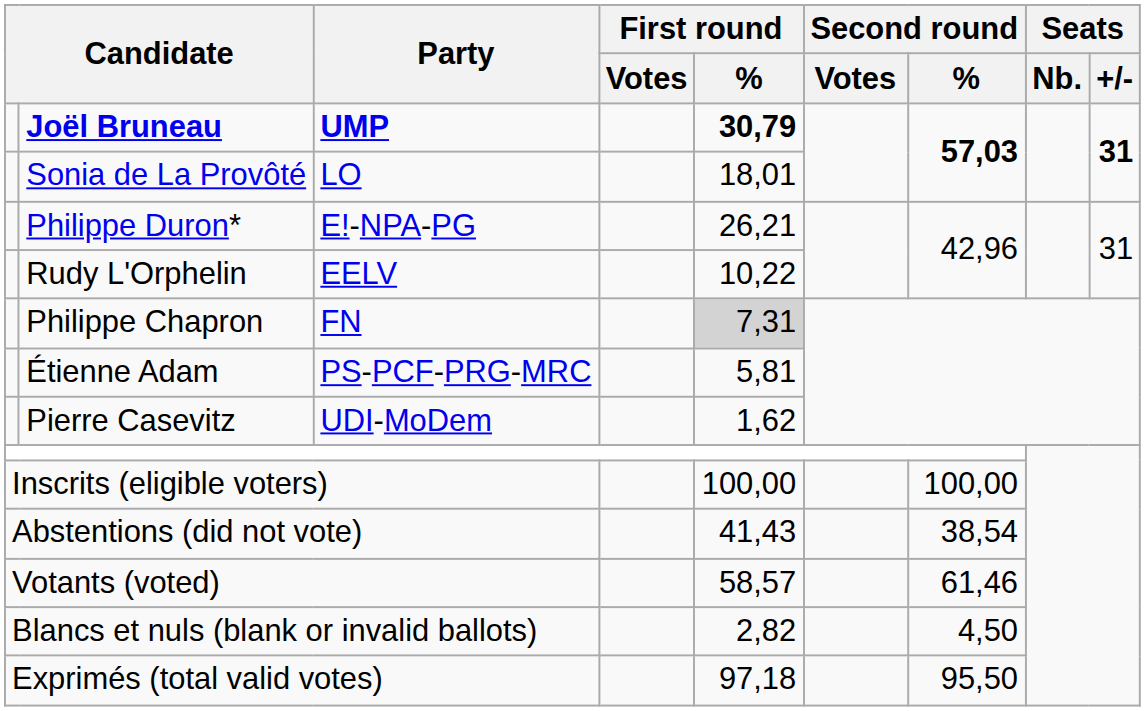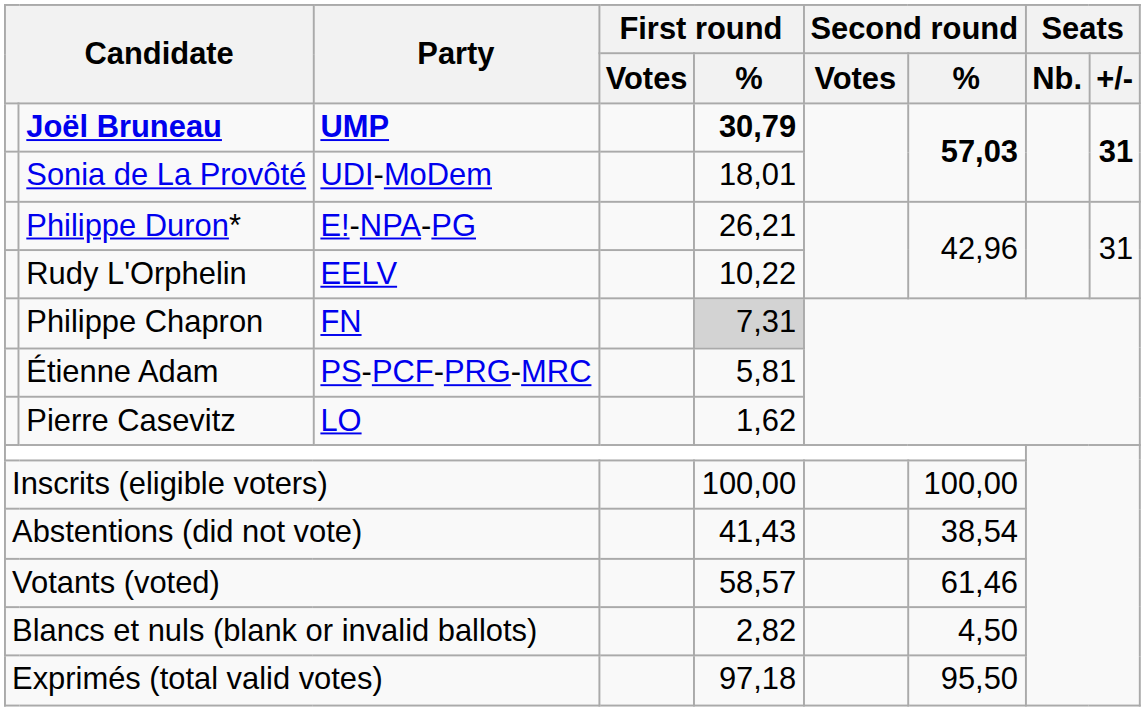(341, 175) LO -> (406, 175) UDI-MoDem
(406, 420) UDI-MoDem -> (341, 420) LO
